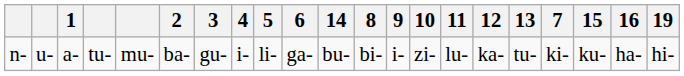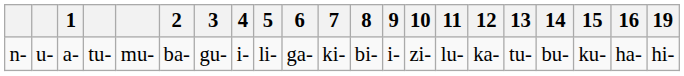columns swapped: (558, 20) <-> (336, 20)
